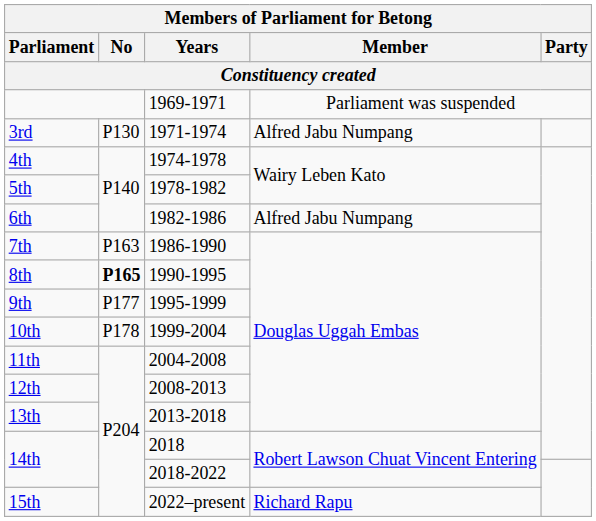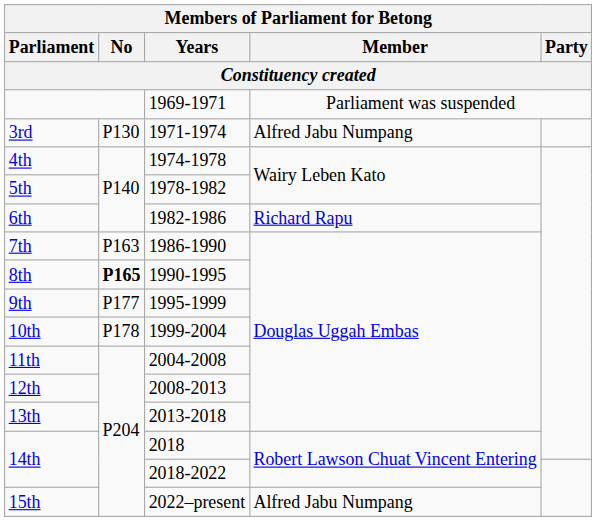(333, 217) Alfred Jabu Numpang -> (303, 217) Richard Rapu
(303, 501) Richard Rapu -> (333, 501) Alfred Jabu Numpang
